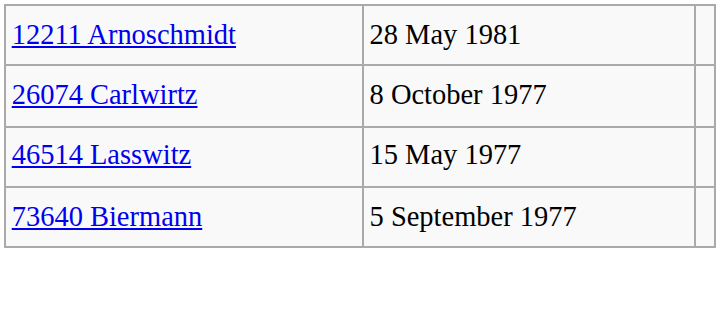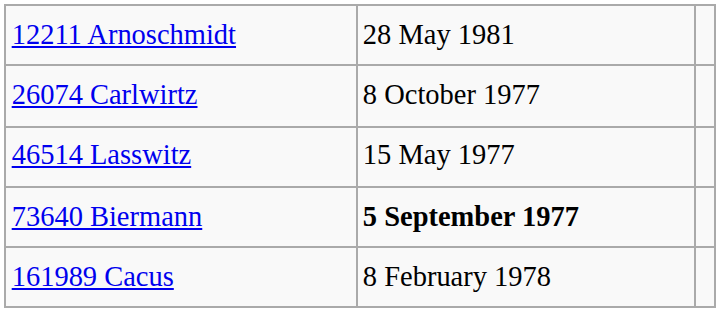(473, 215) normal -> (471, 215) bold
+ row: (93, 276)
